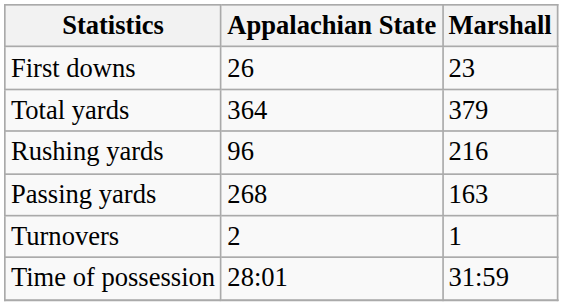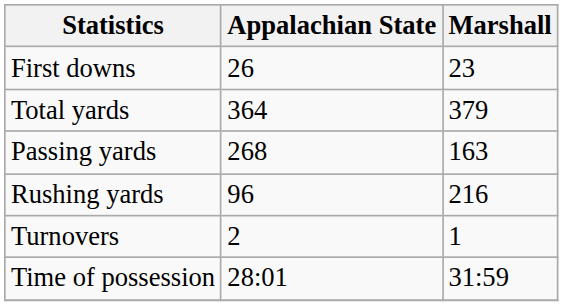rows swapped: (87, 151) <-> (84, 194)
